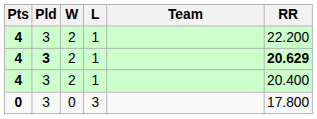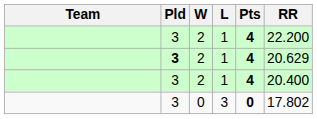columns swapped: (185, 15) <-> (18, 15)
(288, 59) bold -> (288, 59) normal
(288, 102) 17.800 -> (288, 102) 17.802
